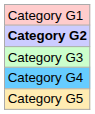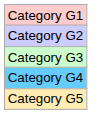(47, 36) bold -> (45, 36) normal
